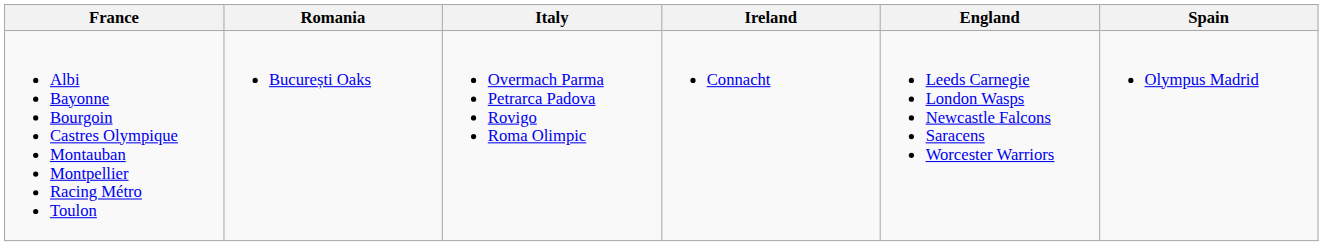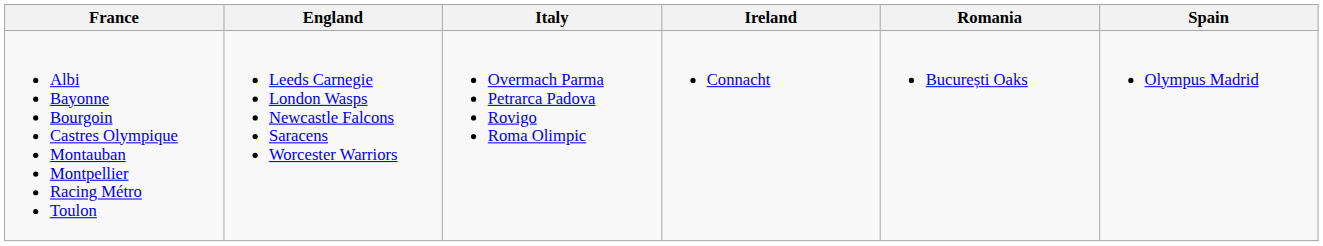columns swapped: (990, 17) <-> (333, 17)
